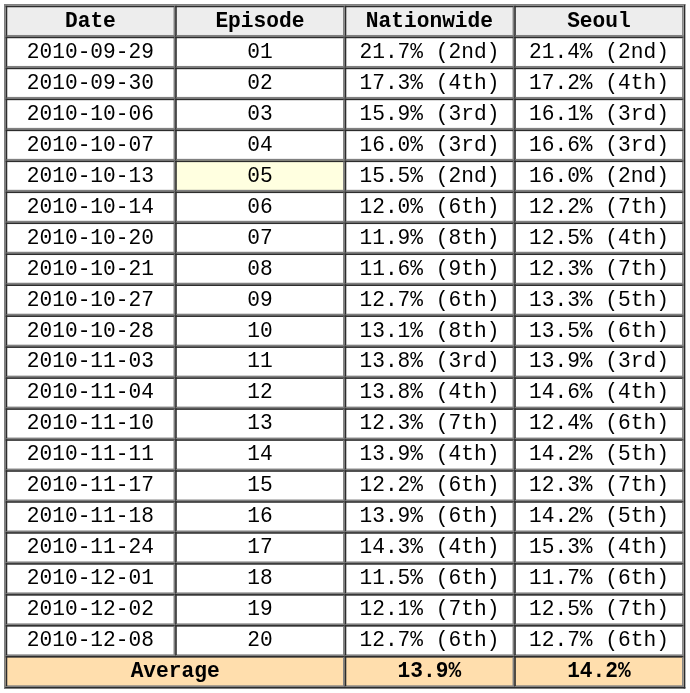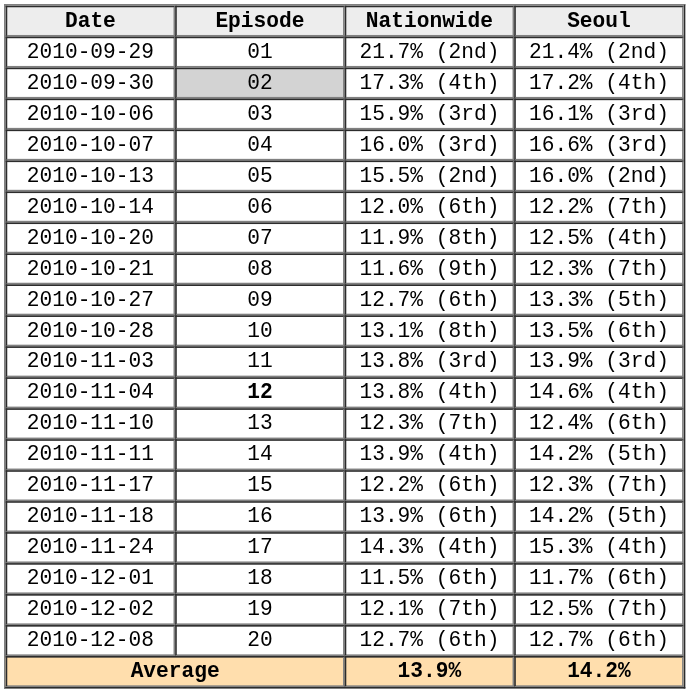(260, 83) no background -> (260, 83) lightgrey background
(260, 176) lightyellow background -> (260, 176) no background
(260, 393) normal -> (260, 393) bold
